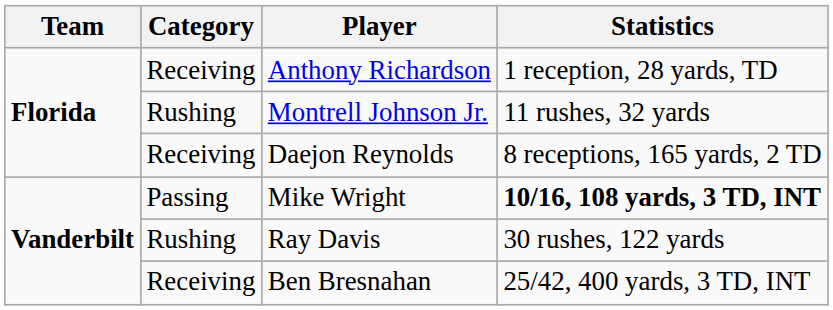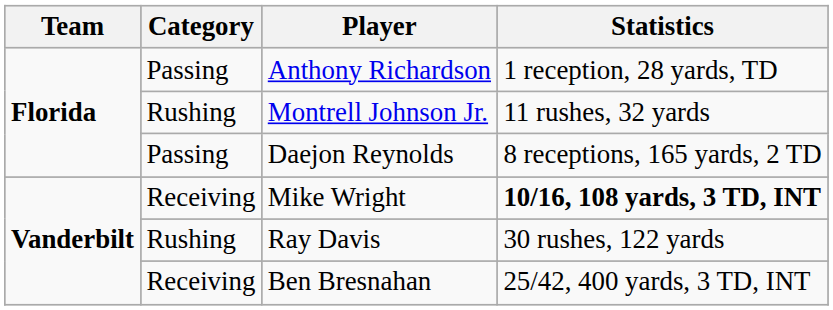(201, 69) Receiving -> (187, 69) Passing
(201, 154) Receiving -> (187, 154) Passing
(187, 197) Passing -> (201, 197) Receiving
